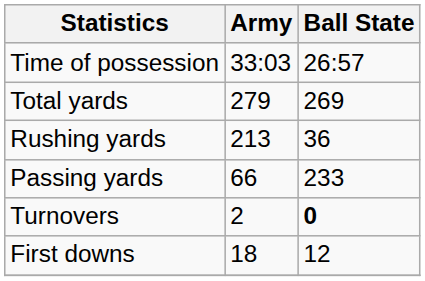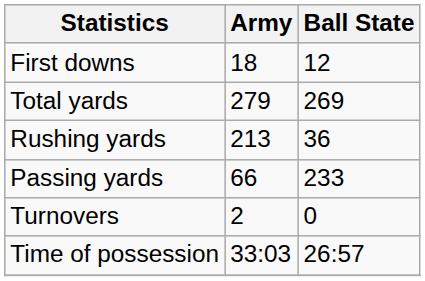rows swapped: (73, 255) <-> (115, 62)
(310, 216) bold -> (310, 216) normal
